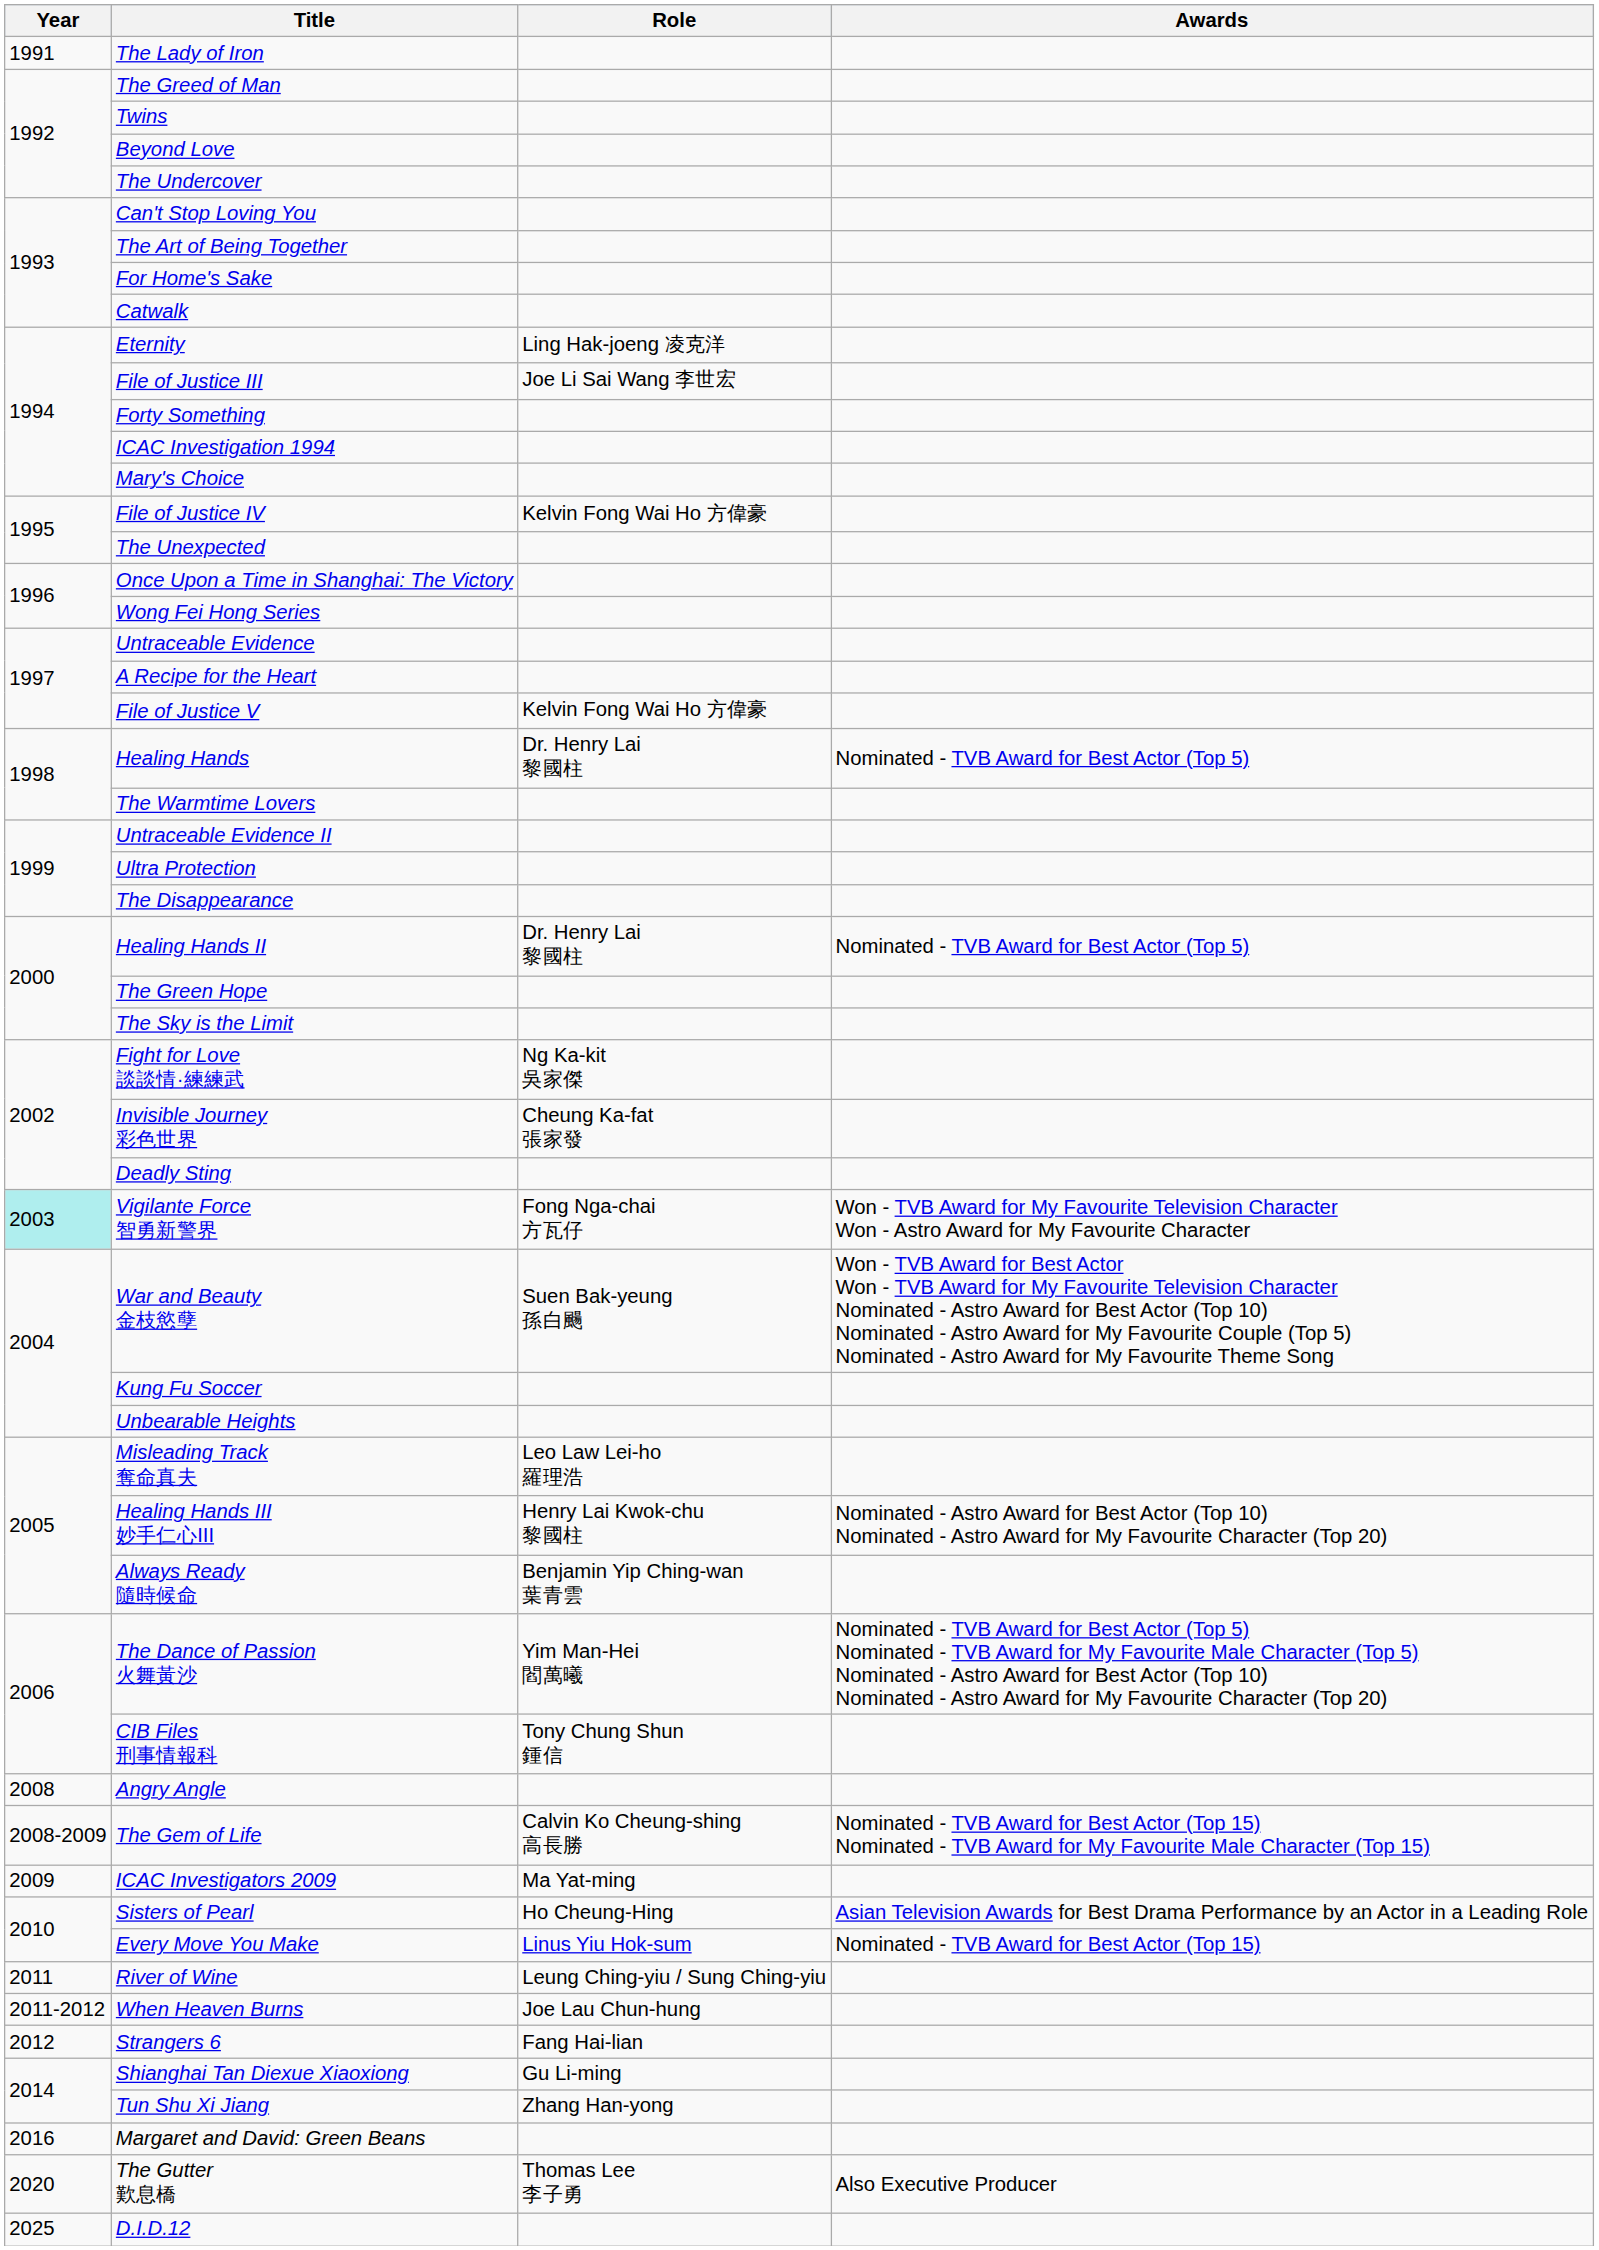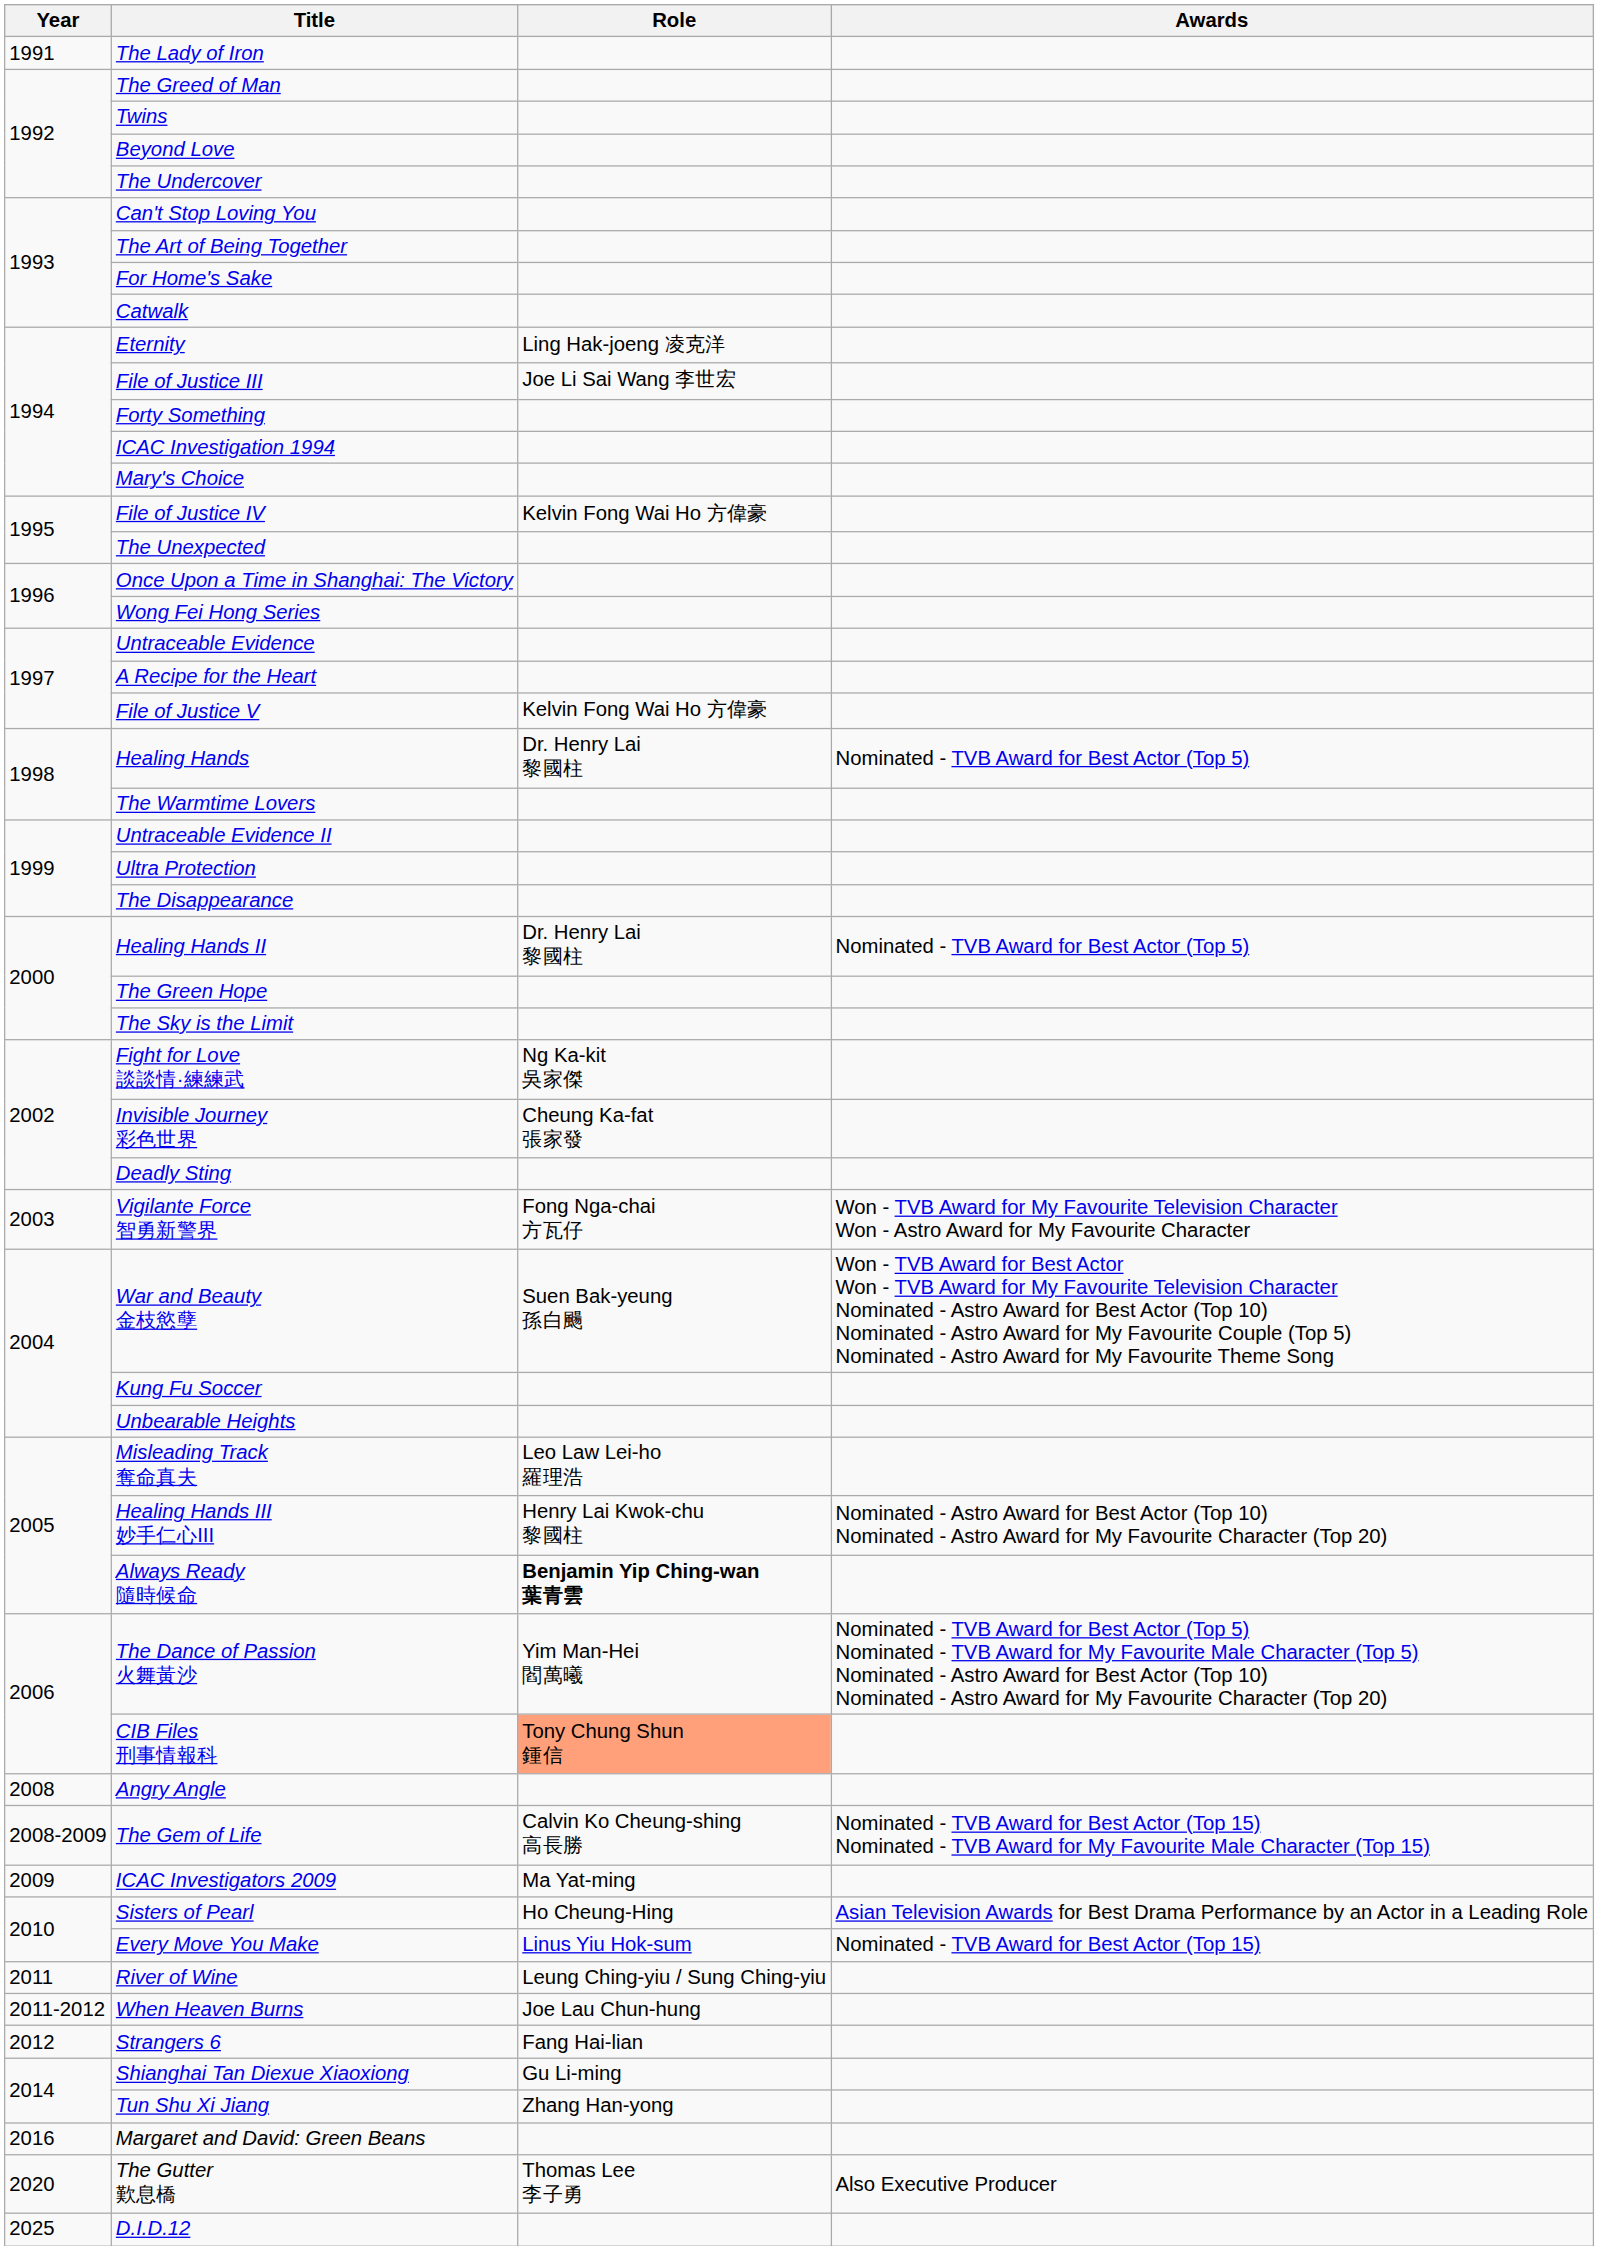(32, 1219) paleturquoise background -> (32, 1219) no background
(633, 1582) normal -> (641, 1582) bold
(603, 1742) no background -> (603, 1742) lightsalmon background
